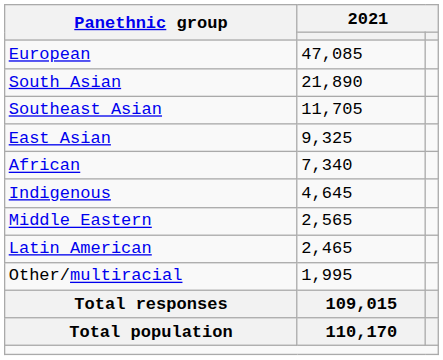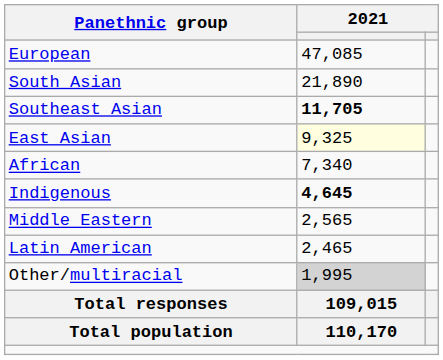(332, 110) normal -> (332, 110) bold
(327, 138) no background -> (327, 138) lightyellow background
(327, 193) normal -> (327, 193) bold
(327, 276) no background -> (327, 276) lightgrey background
